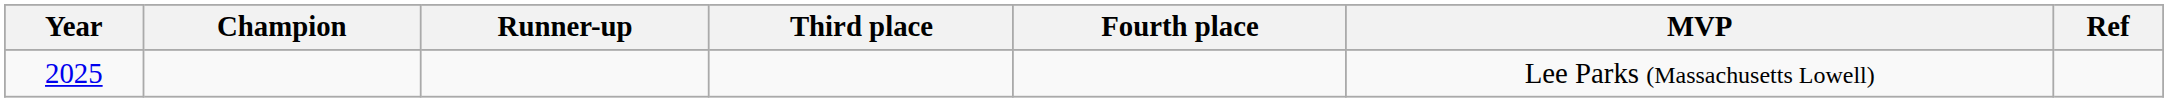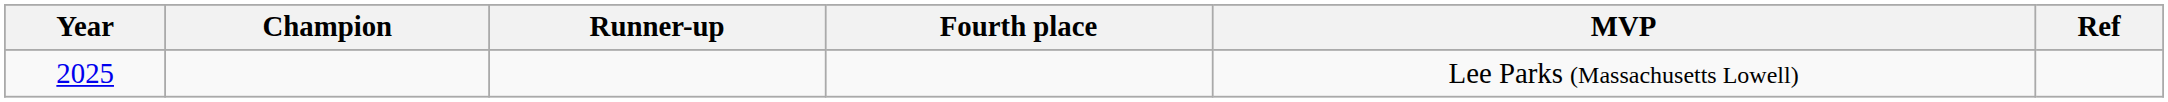- column: (862, 27)
